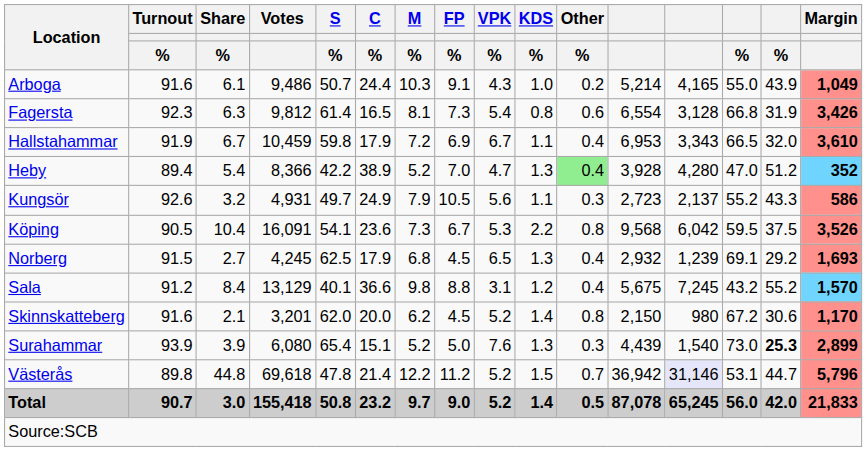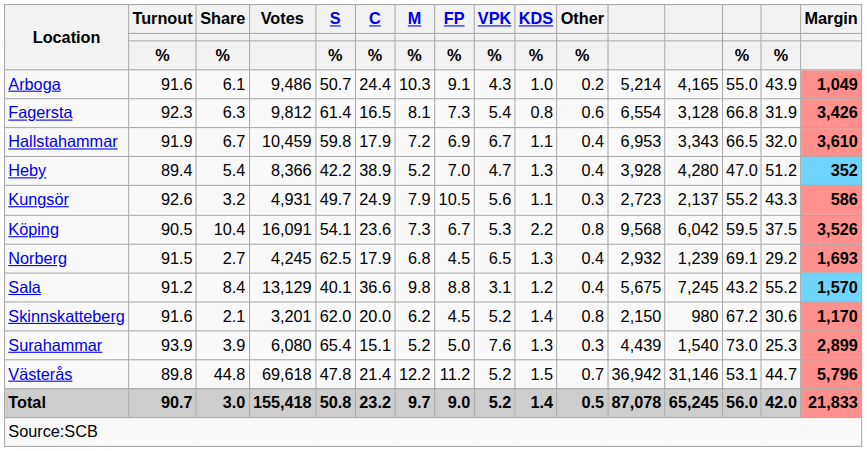(593, 171) lightgreen background -> (593, 171) no background
(781, 345) bold -> (781, 345) normal
(694, 374) lavender background -> (694, 374) no background
